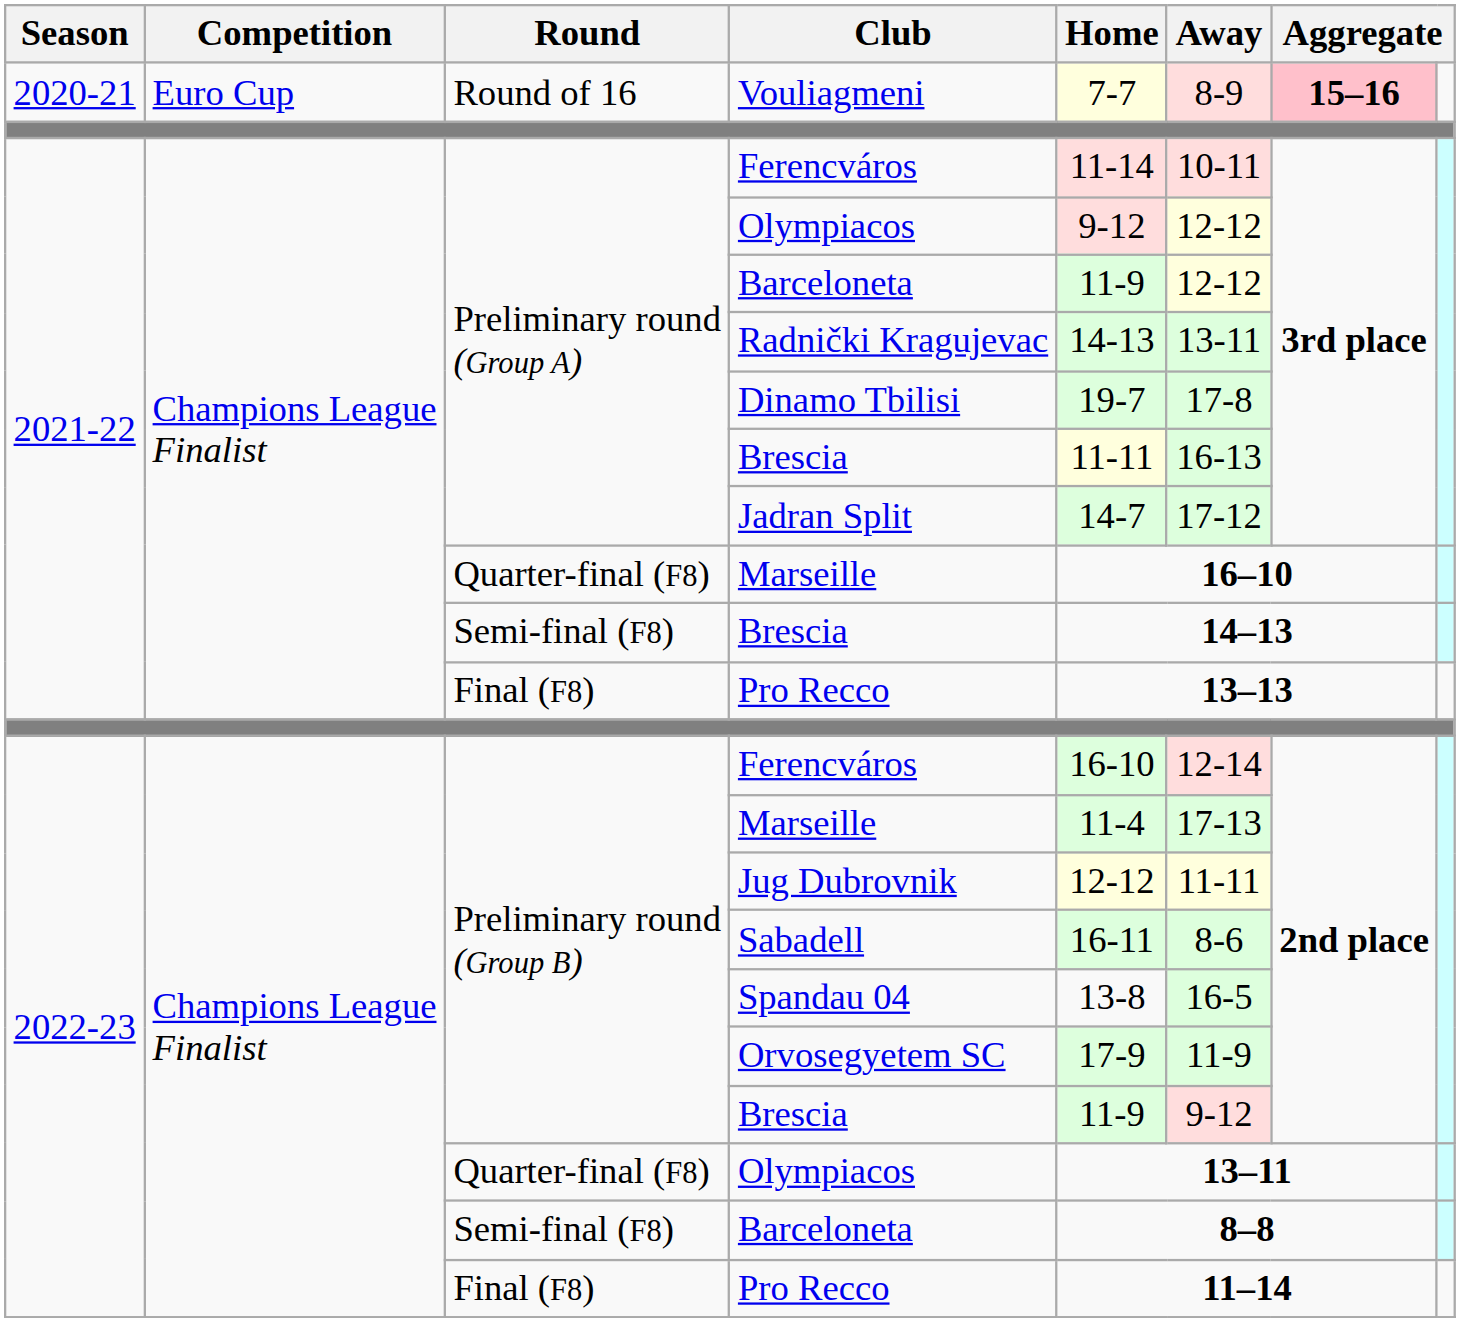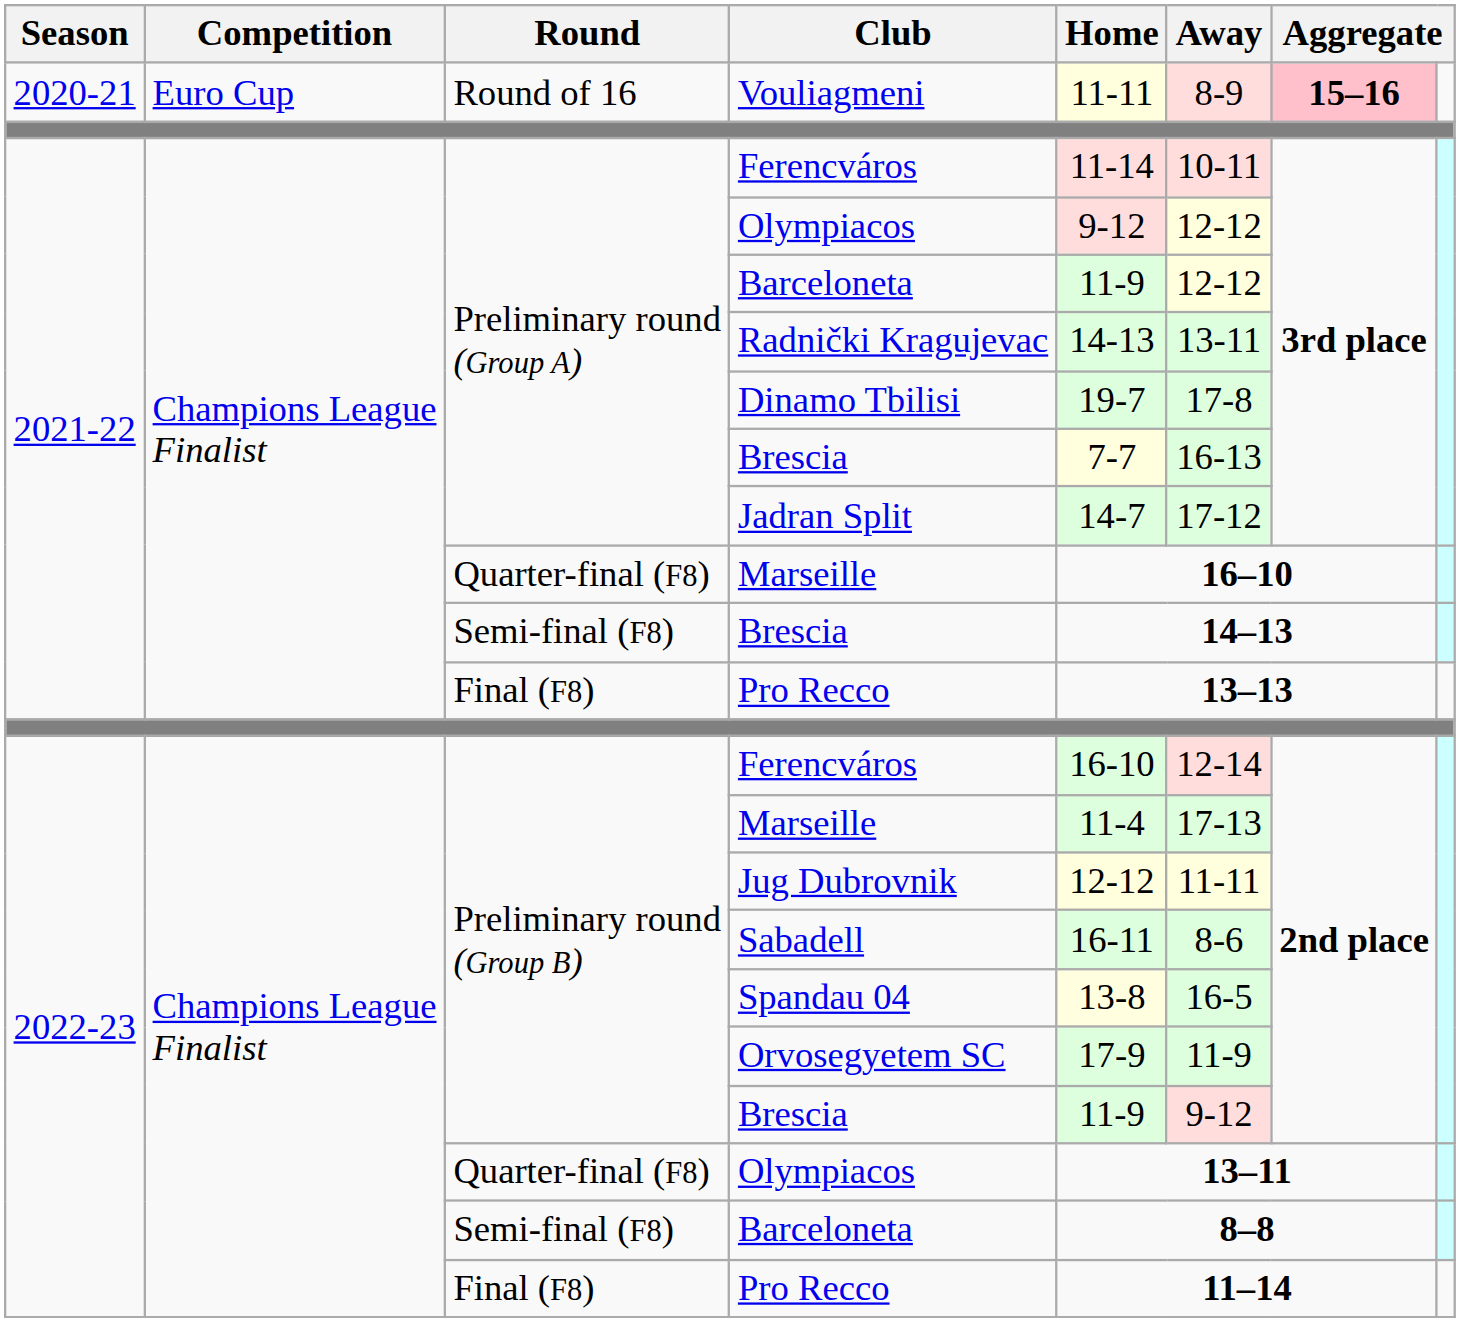(1112, 91) 7-7 -> (1112, 91) 11-11
(1112, 457) 11-11 -> (1112, 457) 7-7
(1112, 997) no background -> (1112, 997) lightyellow background
